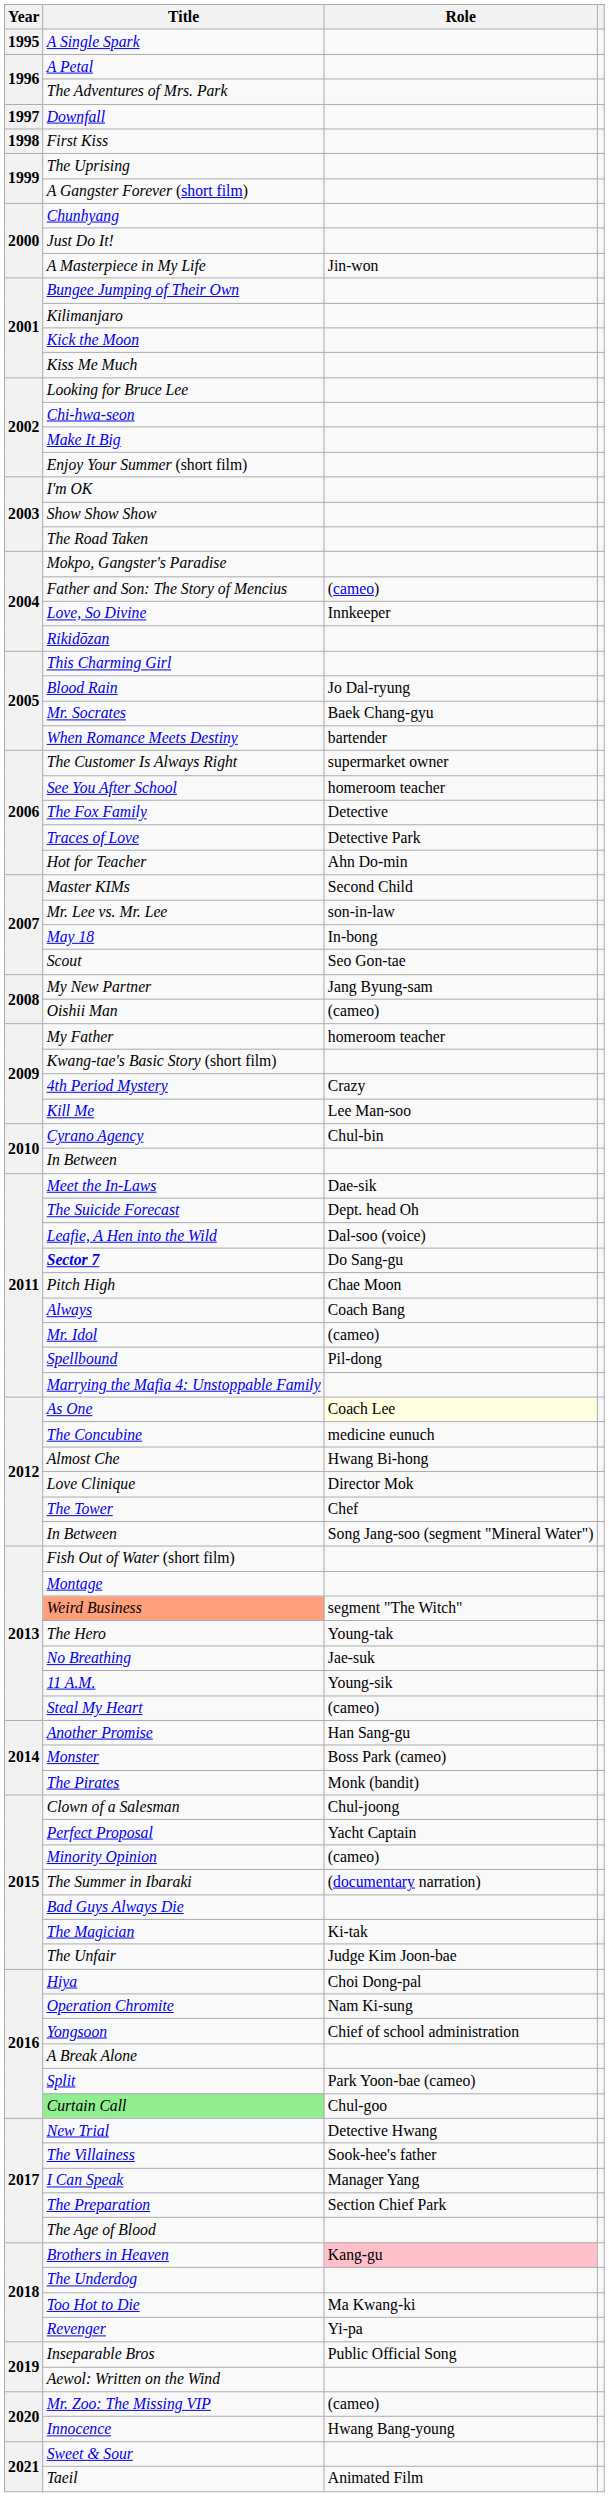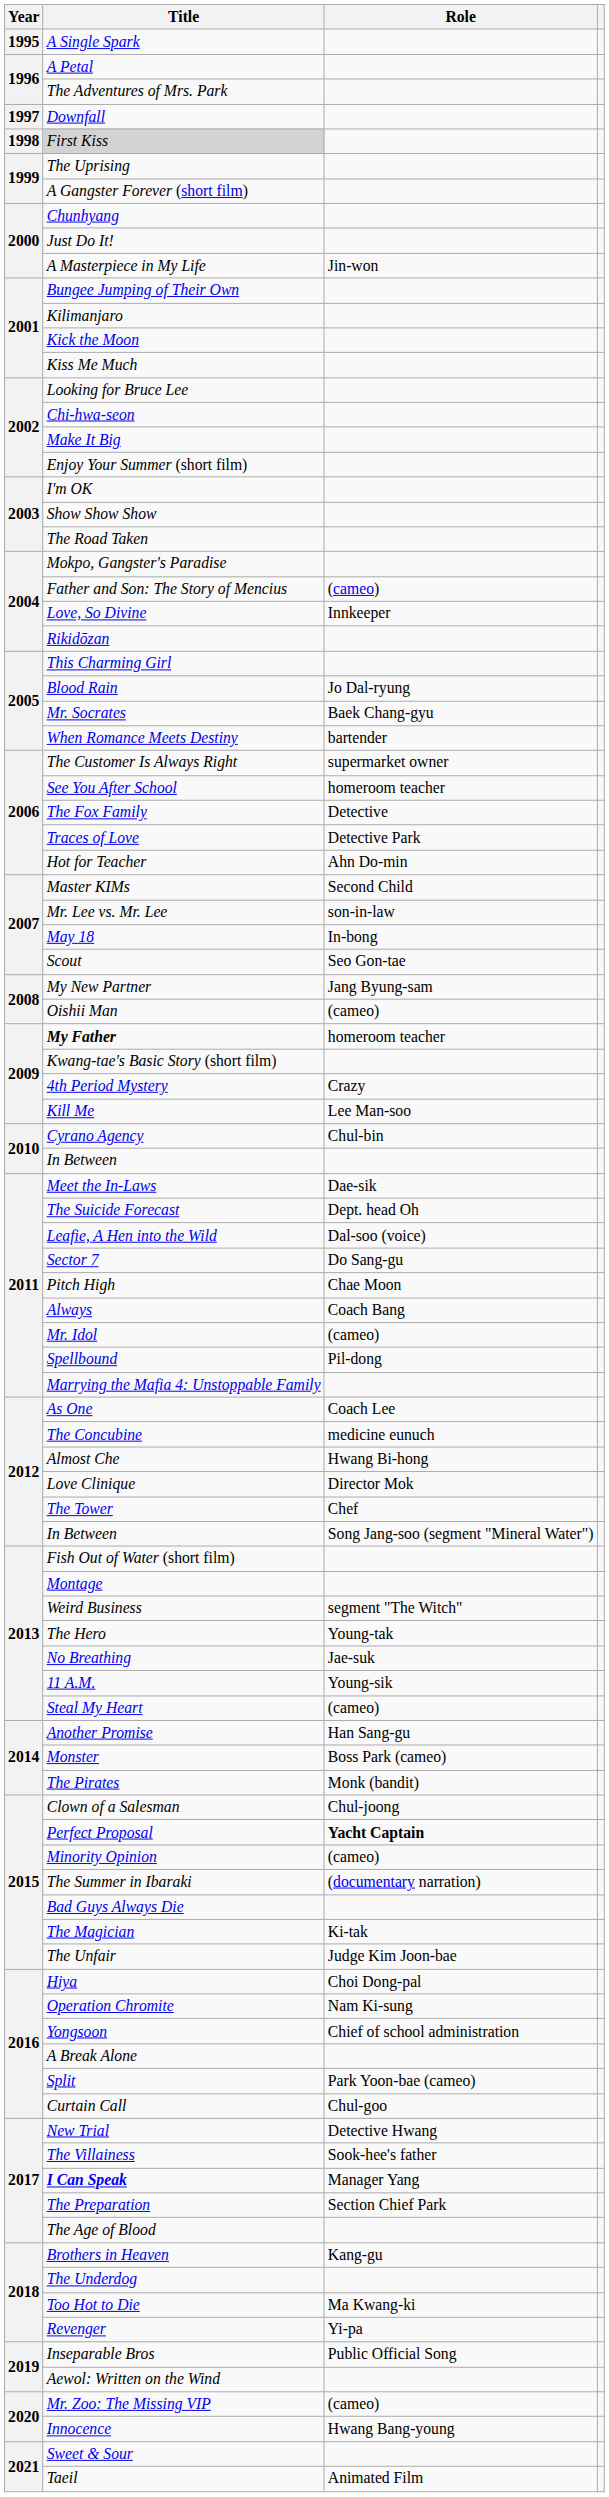(77, 141) no background -> (77, 141) lightgrey background
(80, 1036) normal -> (81, 1036) bold
(73, 1260) bold -> (73, 1260) normal
(362, 1409) lightyellow background -> (362, 1409) no background
(94, 1608) lightsalmon background -> (94, 1608) no background
(372, 1832) normal -> (376, 1832) bold
(87, 2105) lightgreen background -> (87, 2105) no background
(85, 2180) normal -> (87, 2180) bold
(355, 2255) pink background -> (355, 2255) no background
